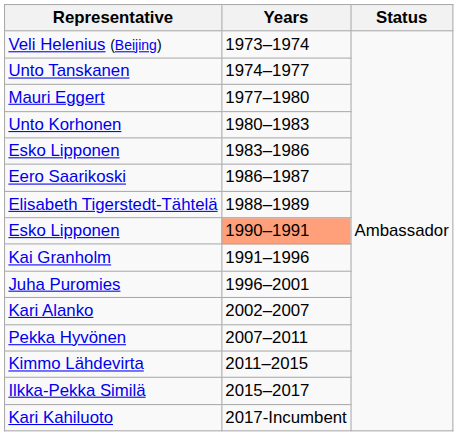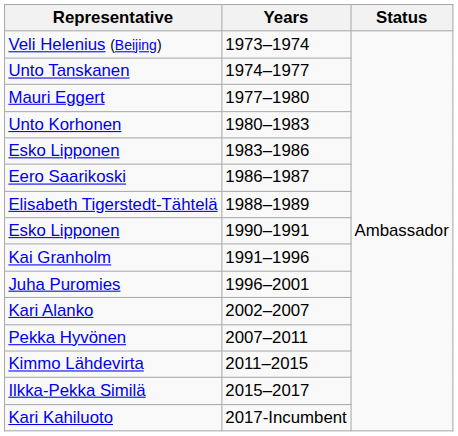(267, 230) lightsalmon background -> (267, 230) no background
